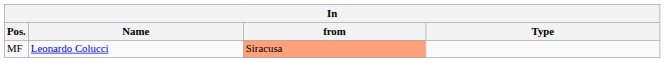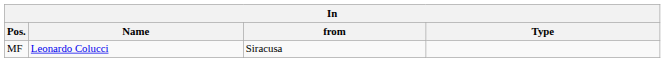(264, 49) lightsalmon background -> (264, 49) no background
